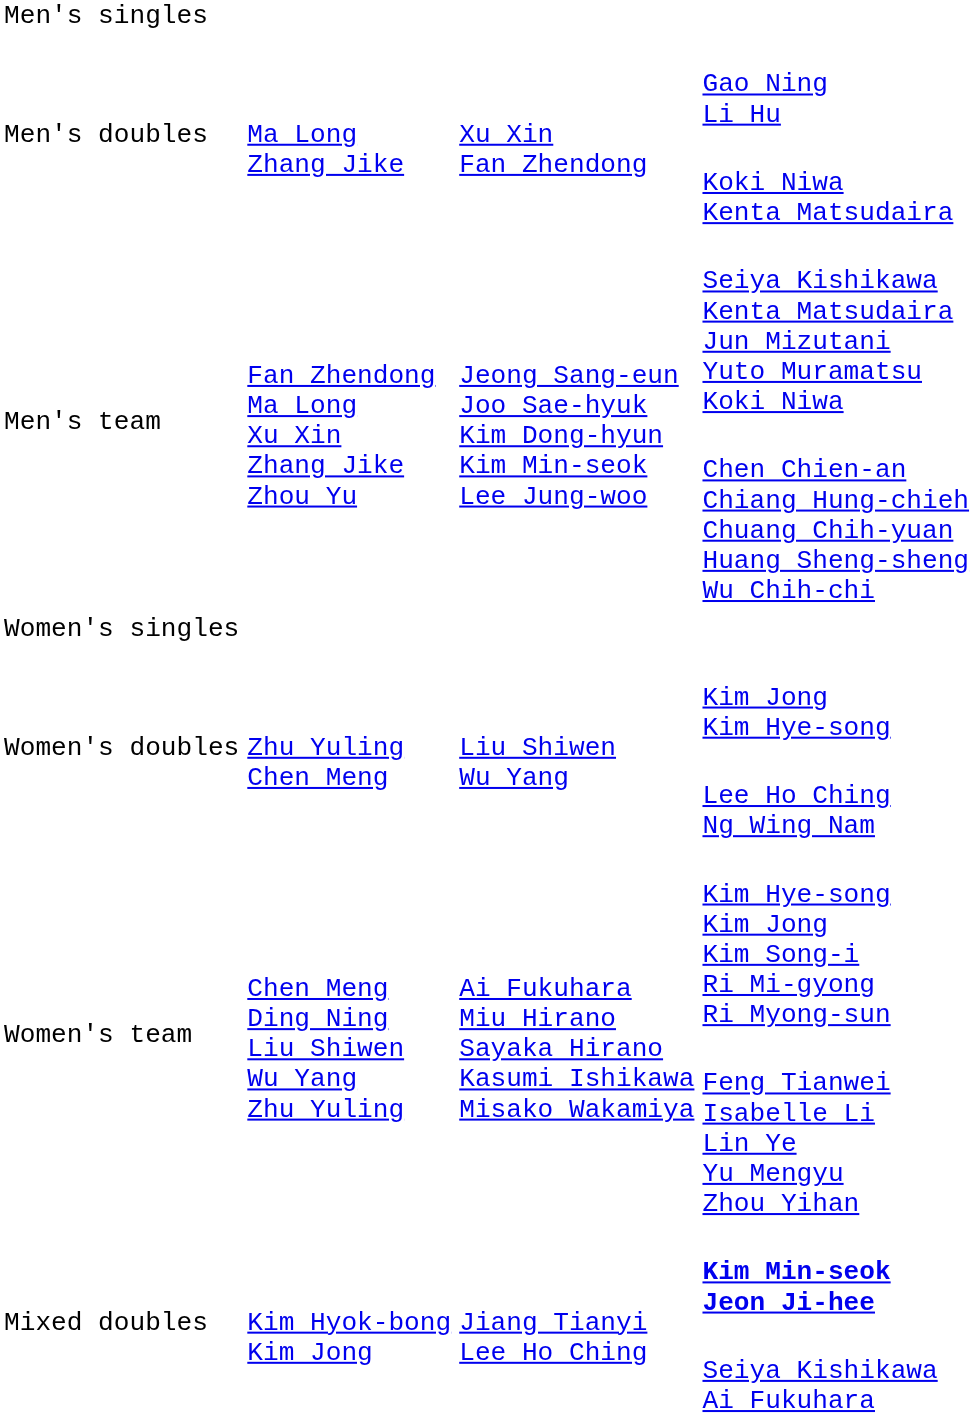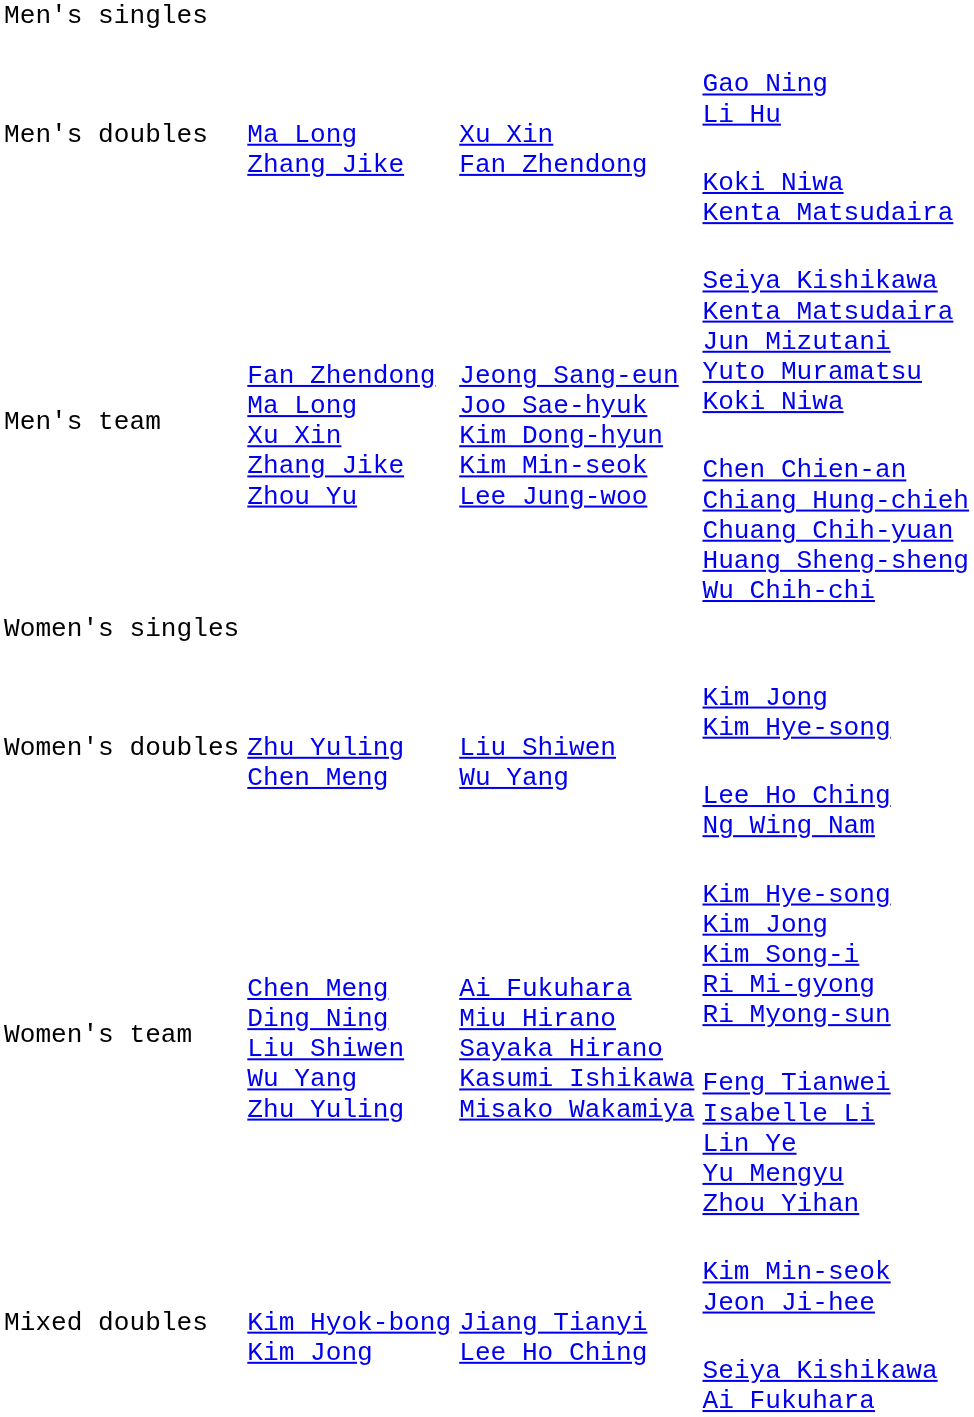(797, 1287) bold -> (797, 1287) normal
